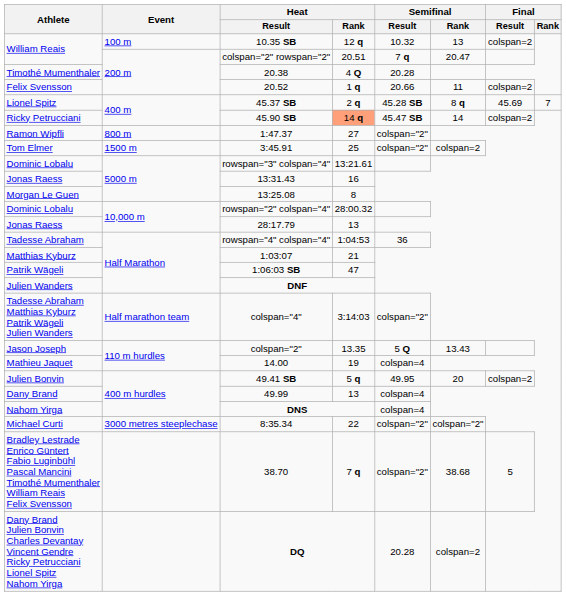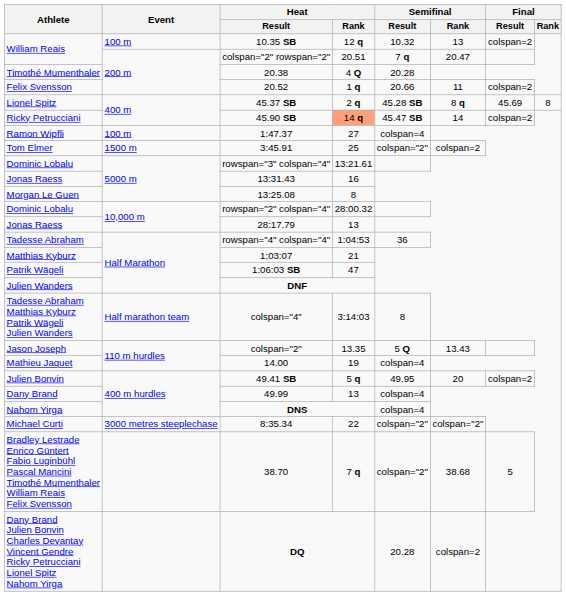(548, 103) 7 -> (548, 103) 8
(118, 133) 800 m -> (118, 133) 100 m
(402, 133) colspan="2" -> (402, 133) colspan=4
(402, 317) colspan="2" -> (402, 317) 8
